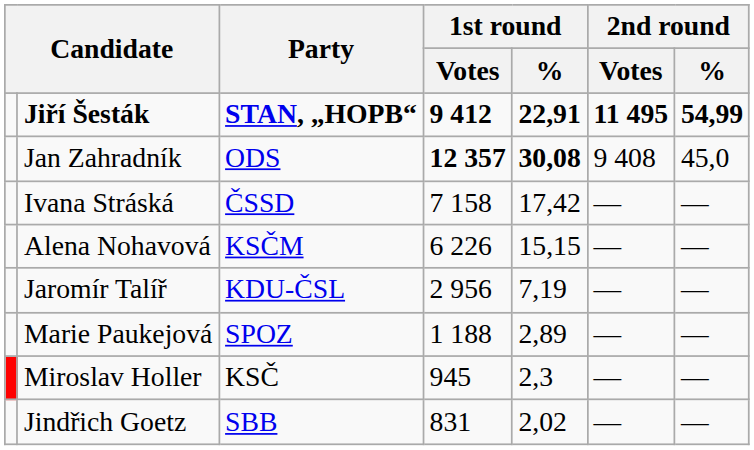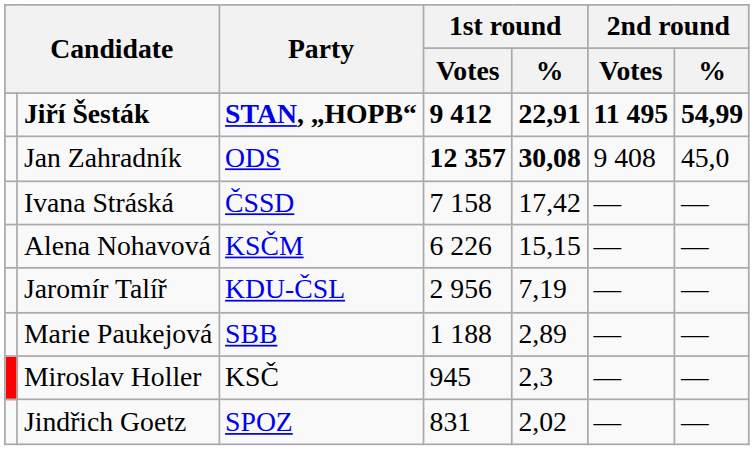(259, 333) SPOZ -> (251, 333) SBB
(251, 421) SBB -> (259, 421) SPOZ
